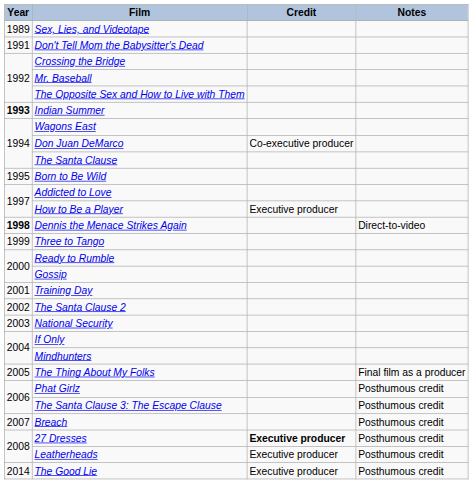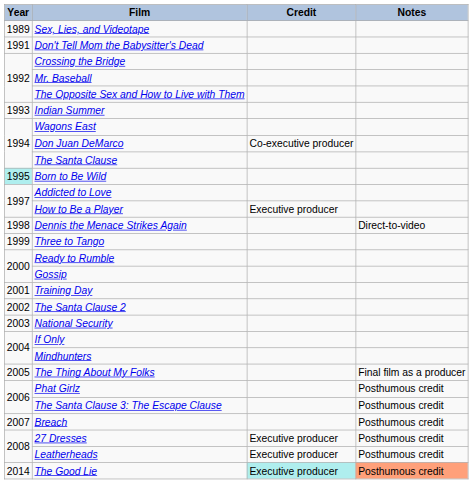(18, 111) bold -> (18, 111) normal
(18, 176) no background -> (18, 176) paleturquoise background
(18, 225) bold -> (18, 225) normal
(297, 438) bold -> (294, 438) normal
(294, 471) no background -> (294, 471) paleturquoise background
(401, 471) no background -> (401, 471) lightsalmon background
